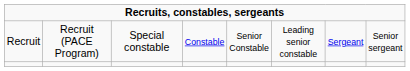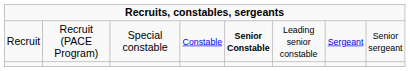(249, 42) normal -> (248, 41) bold
